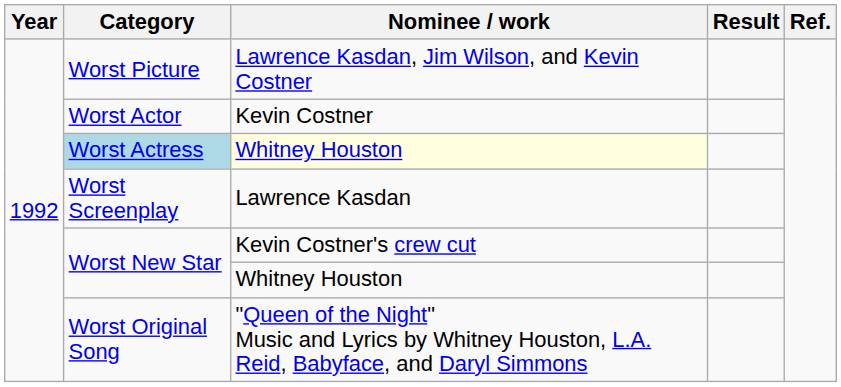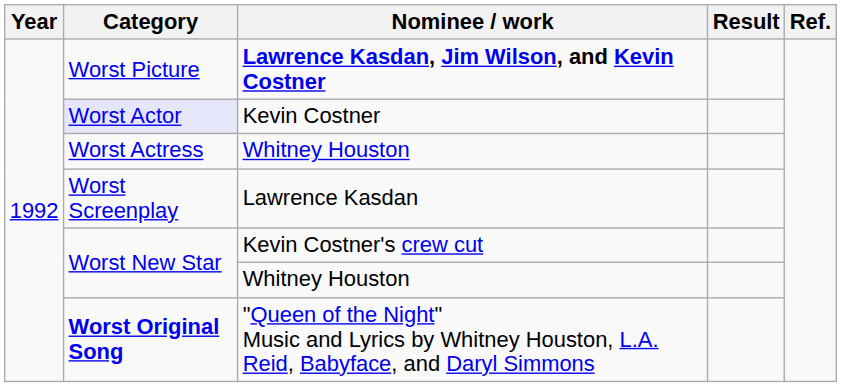(437, 68) normal -> (458, 68) bold
(125, 116) no background -> (125, 116) lavender background
(136, 150) lightblue background -> (136, 150) no background
(319, 150) lightyellow background -> (326, 150) no background
(138, 339) normal -> (144, 339) bold
